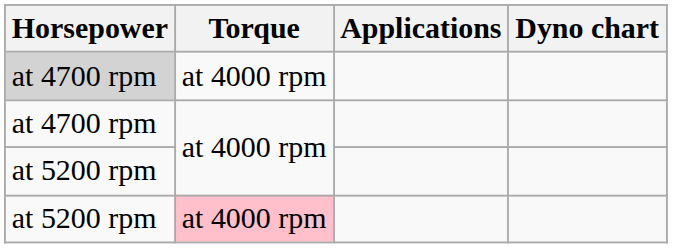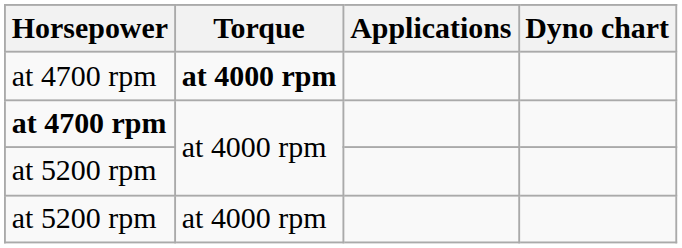(84, 75) lightgrey background -> (84, 75) no background
(254, 75) normal -> (259, 75) bold
(84, 123) normal -> (89, 123) bold
(254, 218) pink background -> (254, 218) no background
